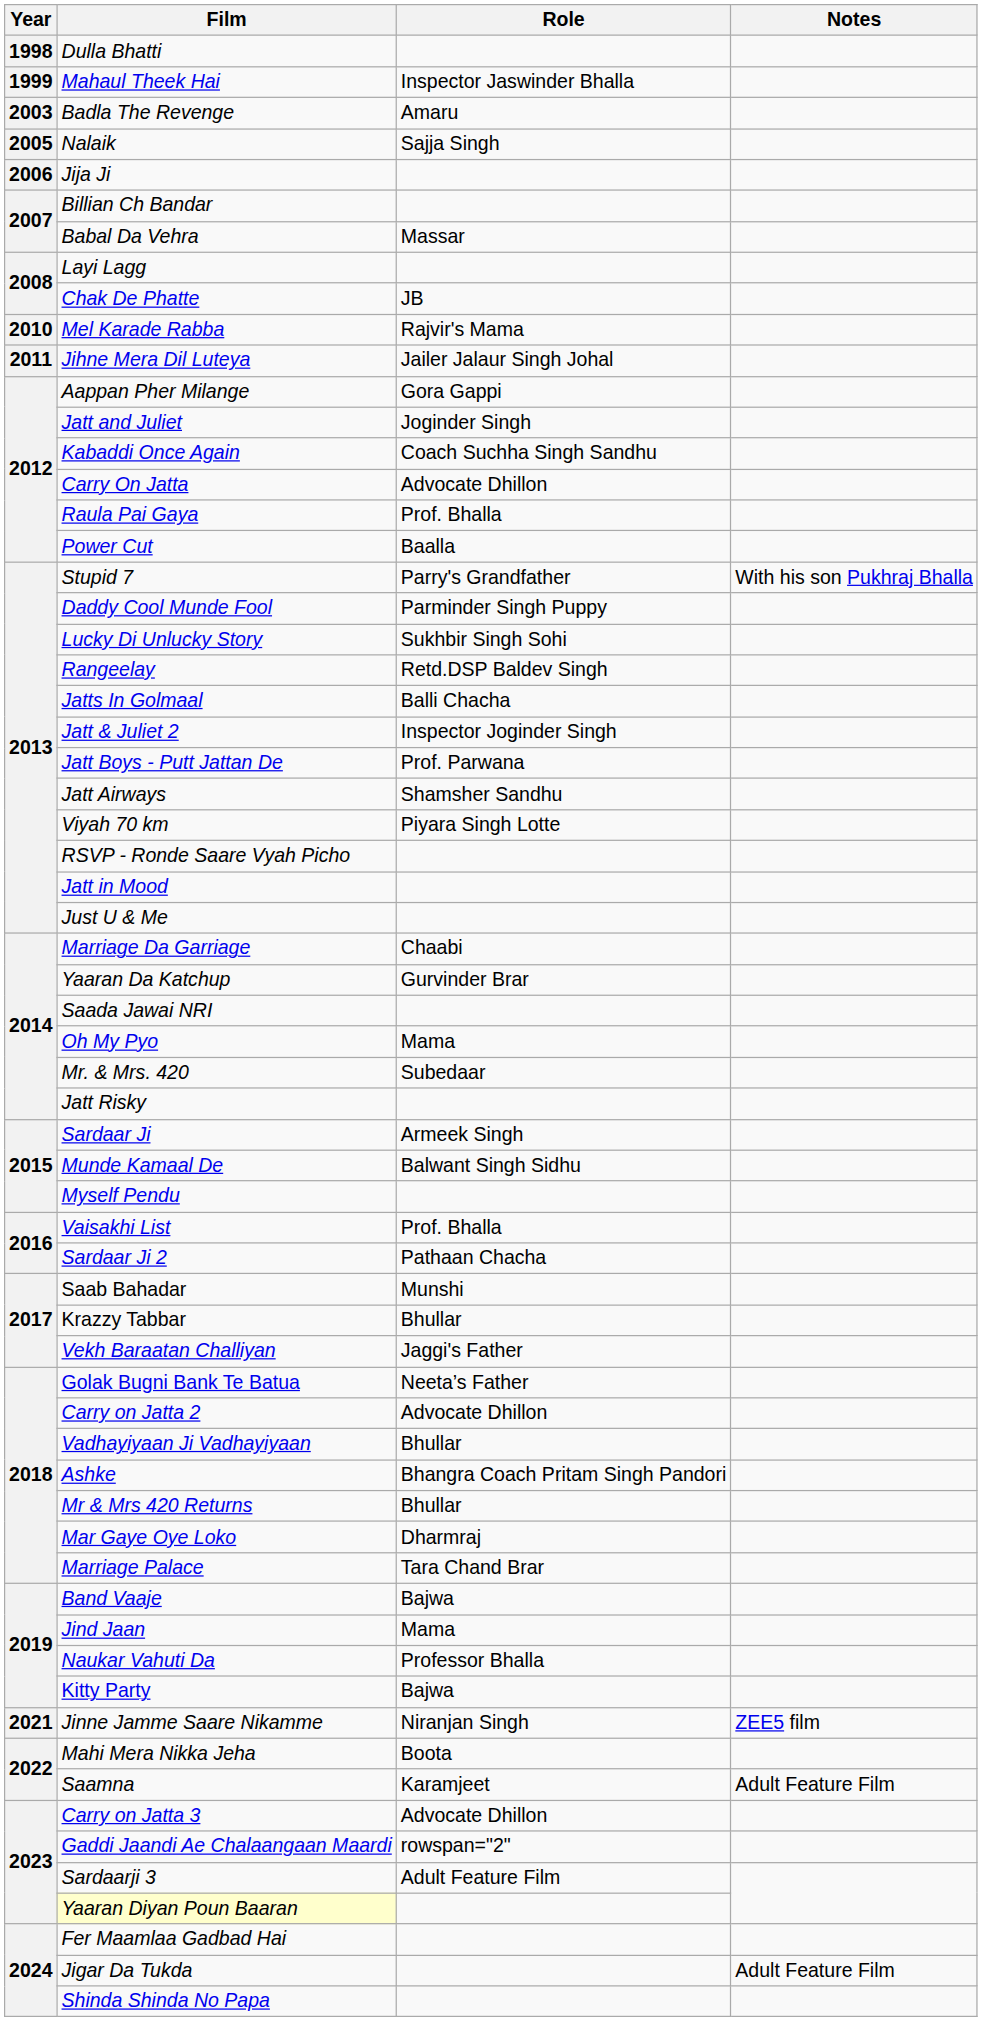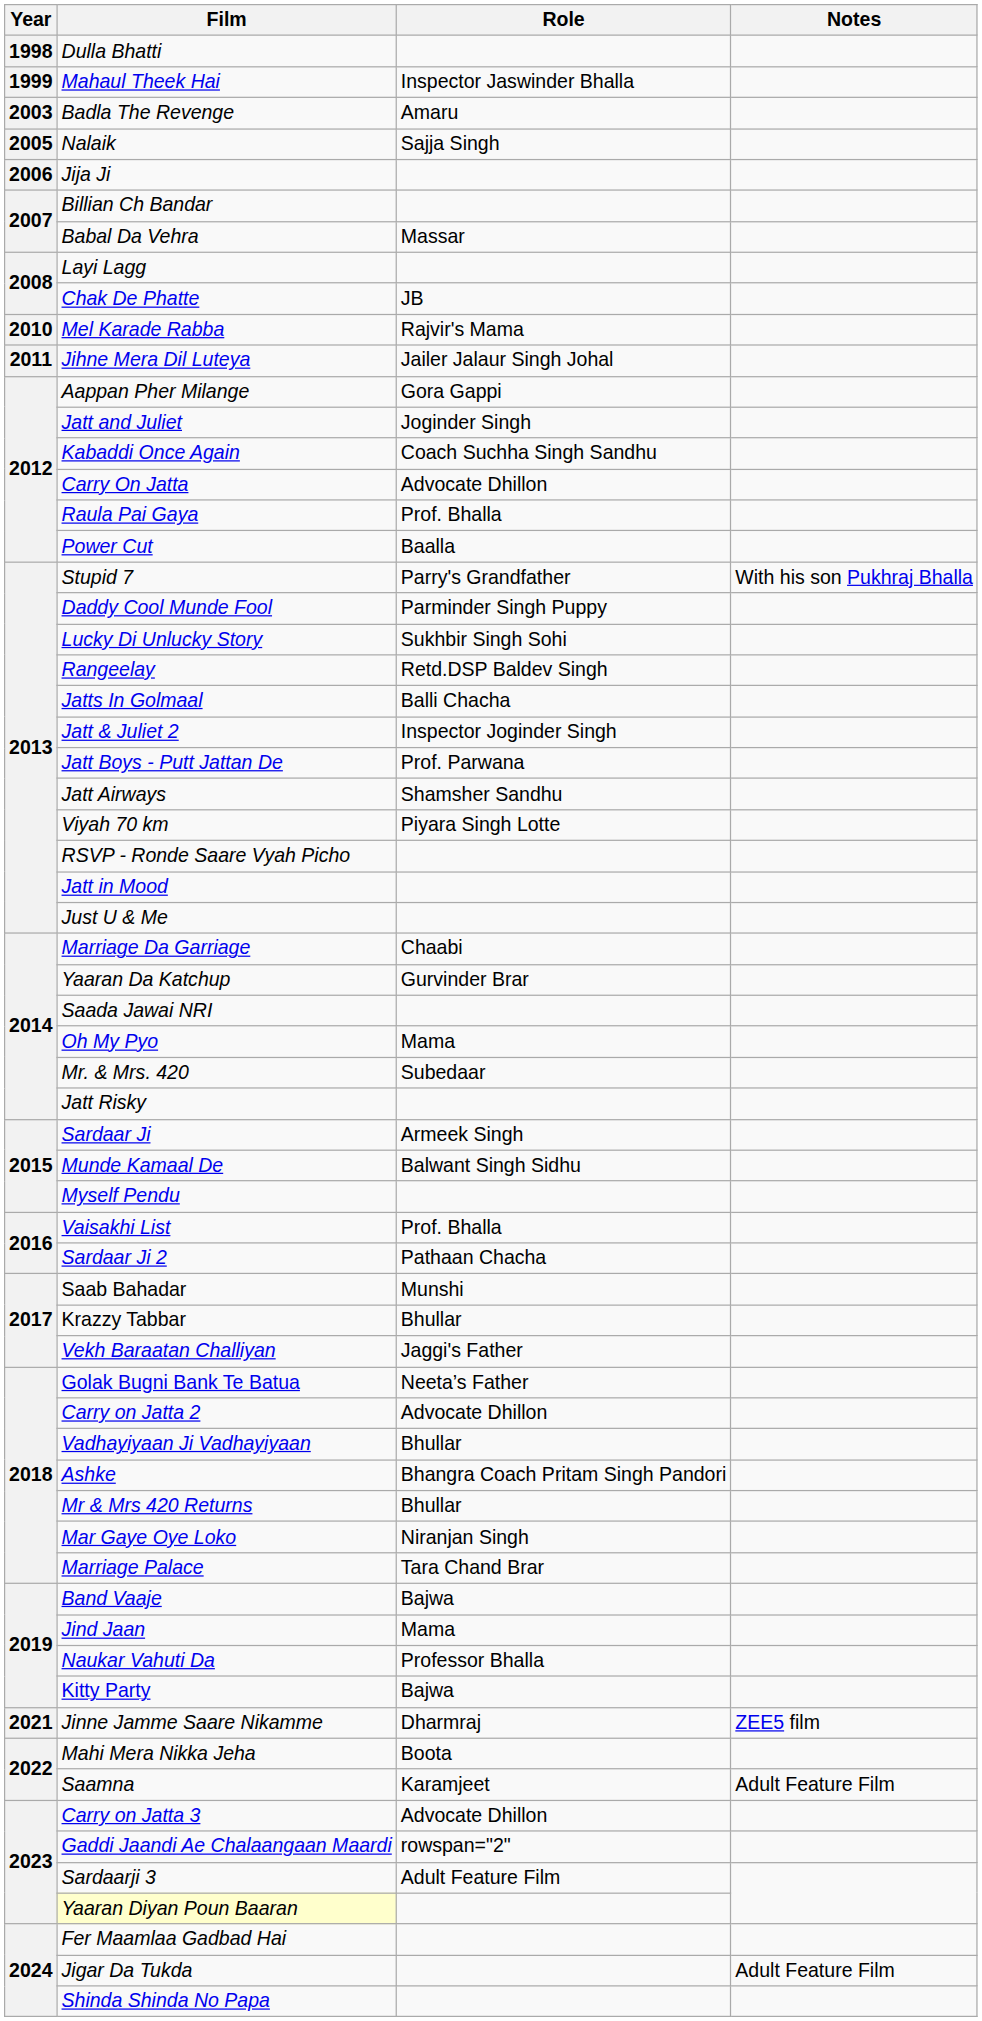(441, 1536) Dharmraj -> (465, 1536) Niranjan Singh
(465, 1722) Niranjan Singh -> (441, 1722) Dharmraj
